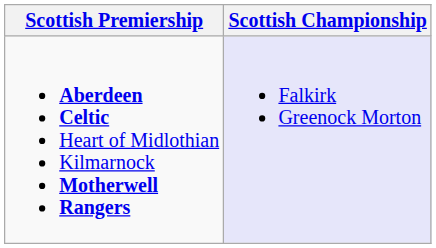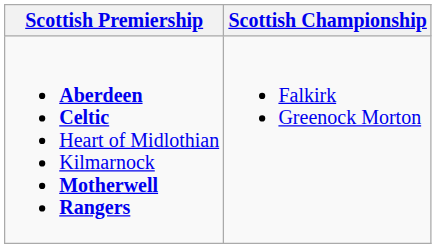(328, 106) lavender background -> (328, 106) no background
